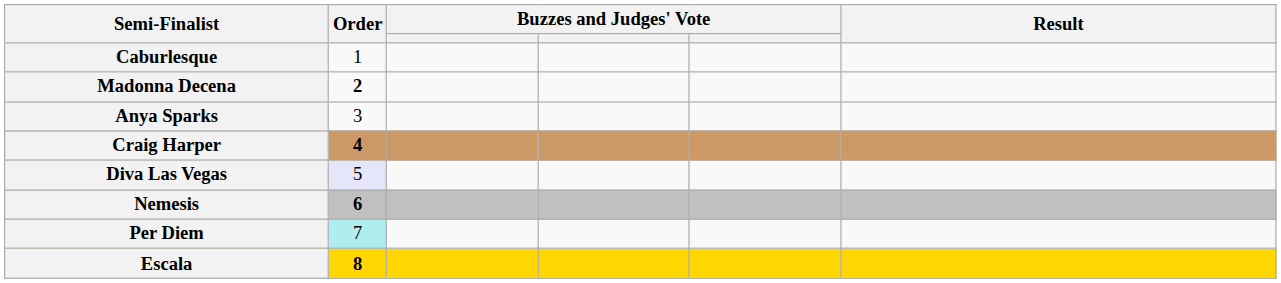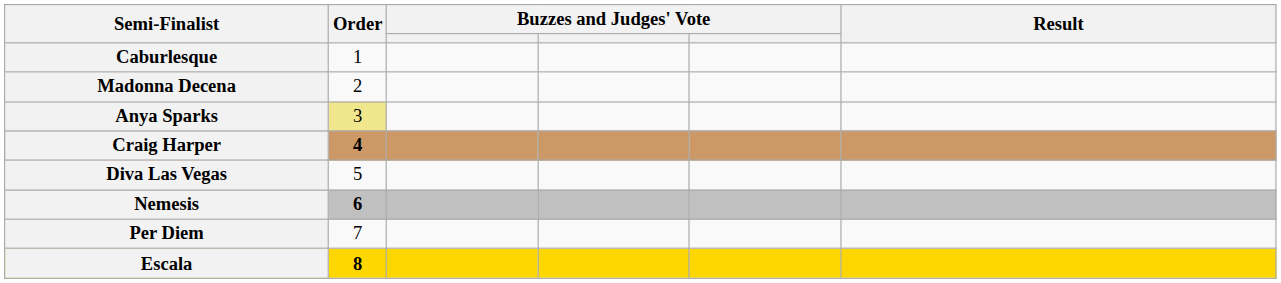(358, 86) bold -> (358, 86) normal
(358, 116) no background -> (358, 116) khaki background
(358, 174) lavender background -> (358, 174) no background
(358, 233) paleturquoise background -> (358, 233) no background
